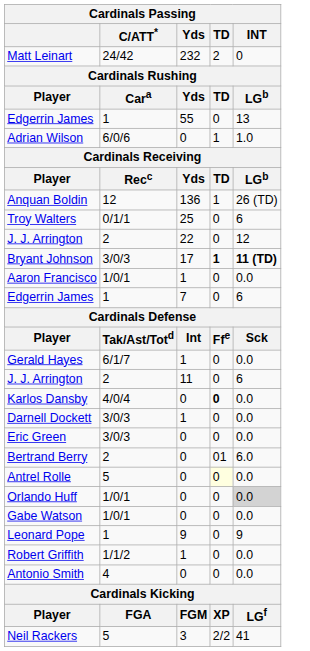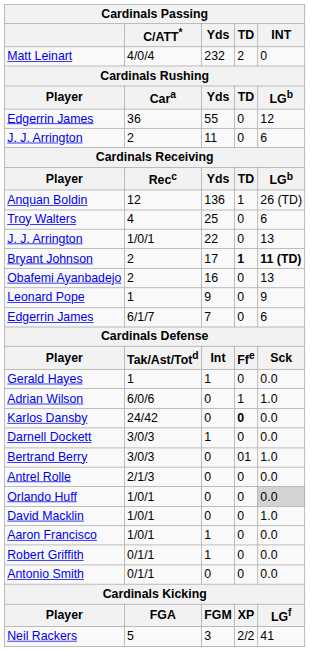(118, 56) 24/42 -> (141, 56) 4/0/4
(106, 118) 1 -> (134, 118) 36
(243, 118) 13 -> (267, 118) 12
rows swapped: (45, 379) <-> (45, 138)
(116, 219) 0/1/1 -> (130, 219) 4
(106, 239) 2 -> (141, 239) 1/0/1
(243, 239) 12 -> (267, 239) 13
(116, 258) 3/0/3 -> (130, 258) 2
+ row: (64, 278)
rows swapped: (46, 535) <-> (52, 278)
(106, 297) 1 -> (141, 317) 6/1/7
(116, 359) 6/1/7 -> (130, 379) 1
(116, 398) 4/0/4 -> (142, 418) 24/42
- row: (37, 437)
(106, 457) 2 -> (141, 457) 3/0/3
(244, 457) 6.0 -> (269, 457) 1.0
(106, 476) 5 -> (141, 476) 2/1/3
(216, 476) lightyellow background -> (241, 476) no background
+ row: (46, 516)
- row: (45, 516)
(116, 555) 1/1/2 -> (141, 555) 0/1/1
(106, 574) 4 -> (141, 574) 0/1/1
